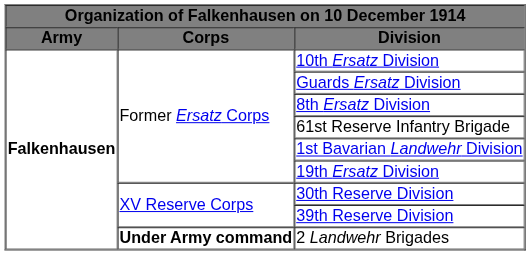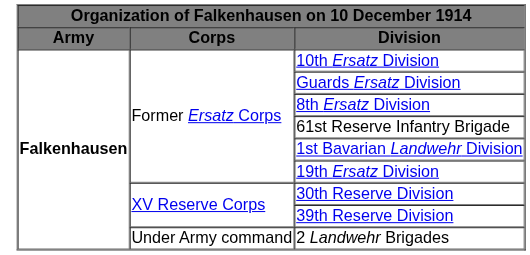(206, 238) bold -> (212, 238) normal
